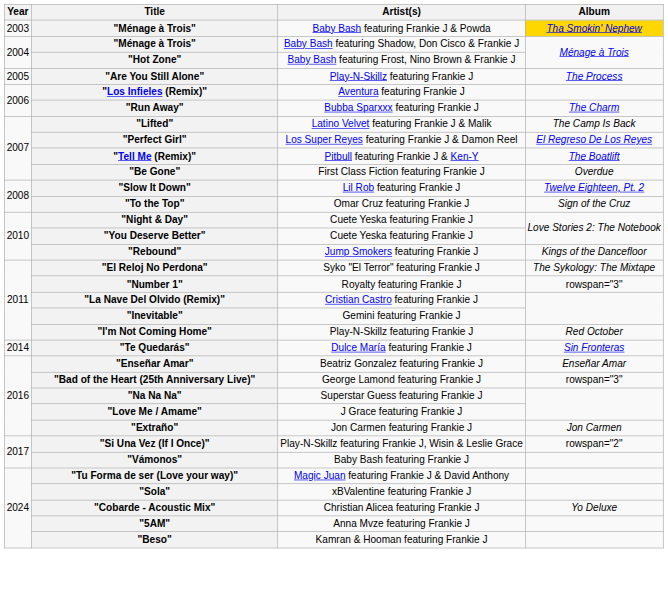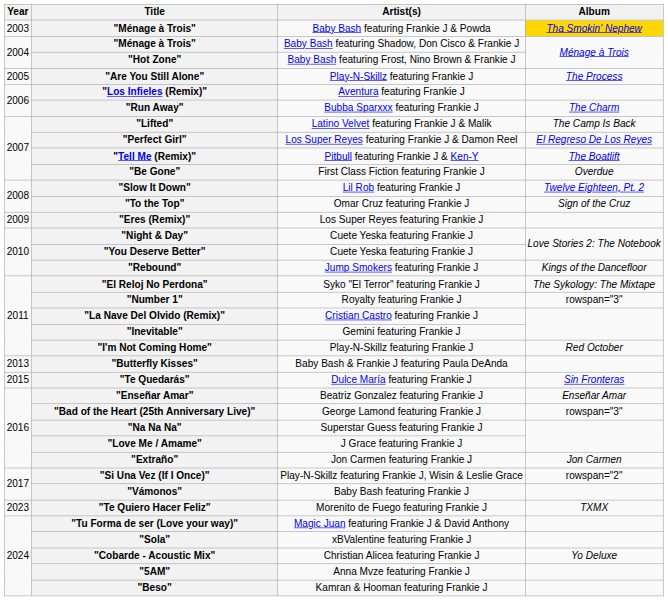+ row: (155, 220)
+ row: (155, 364)
(18, 348) 2014 -> (18, 380) 2015
+ row: (155, 508)
